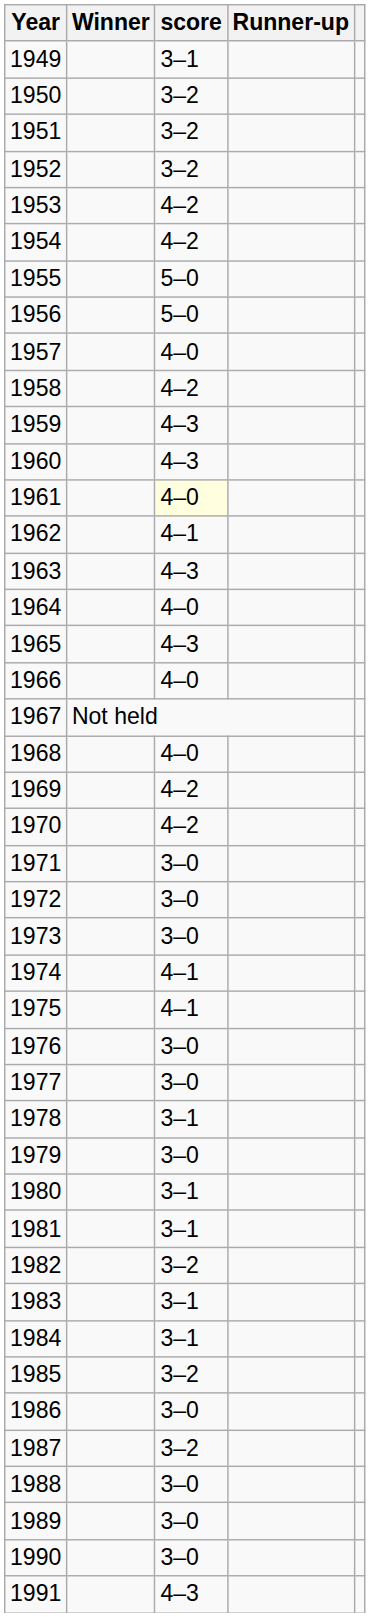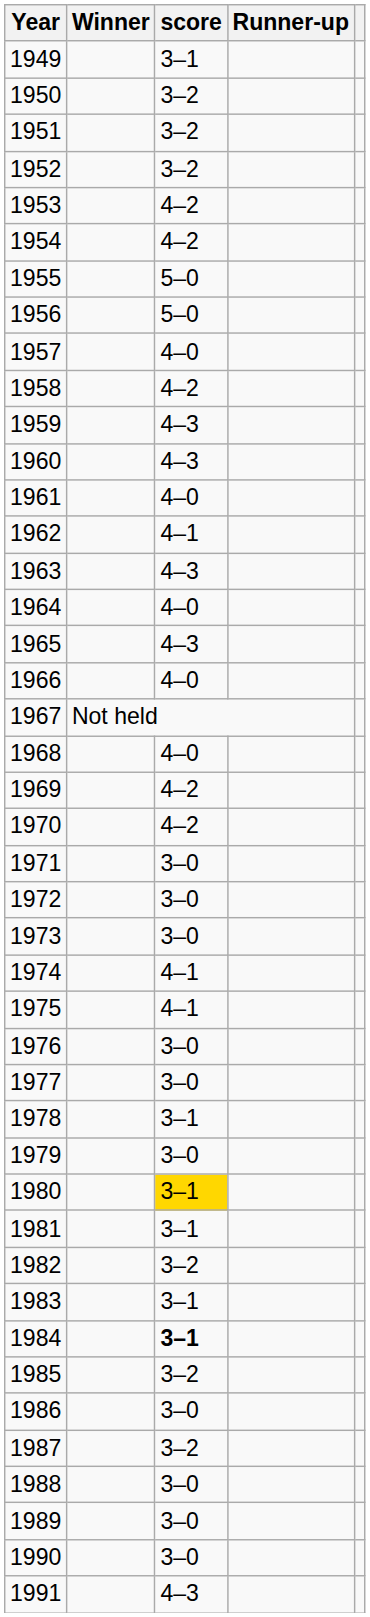(180, 497) lightyellow background -> (180, 497) no background
(180, 1192) no background -> (180, 1192) gold background
(180, 1338) normal -> (180, 1338) bold
